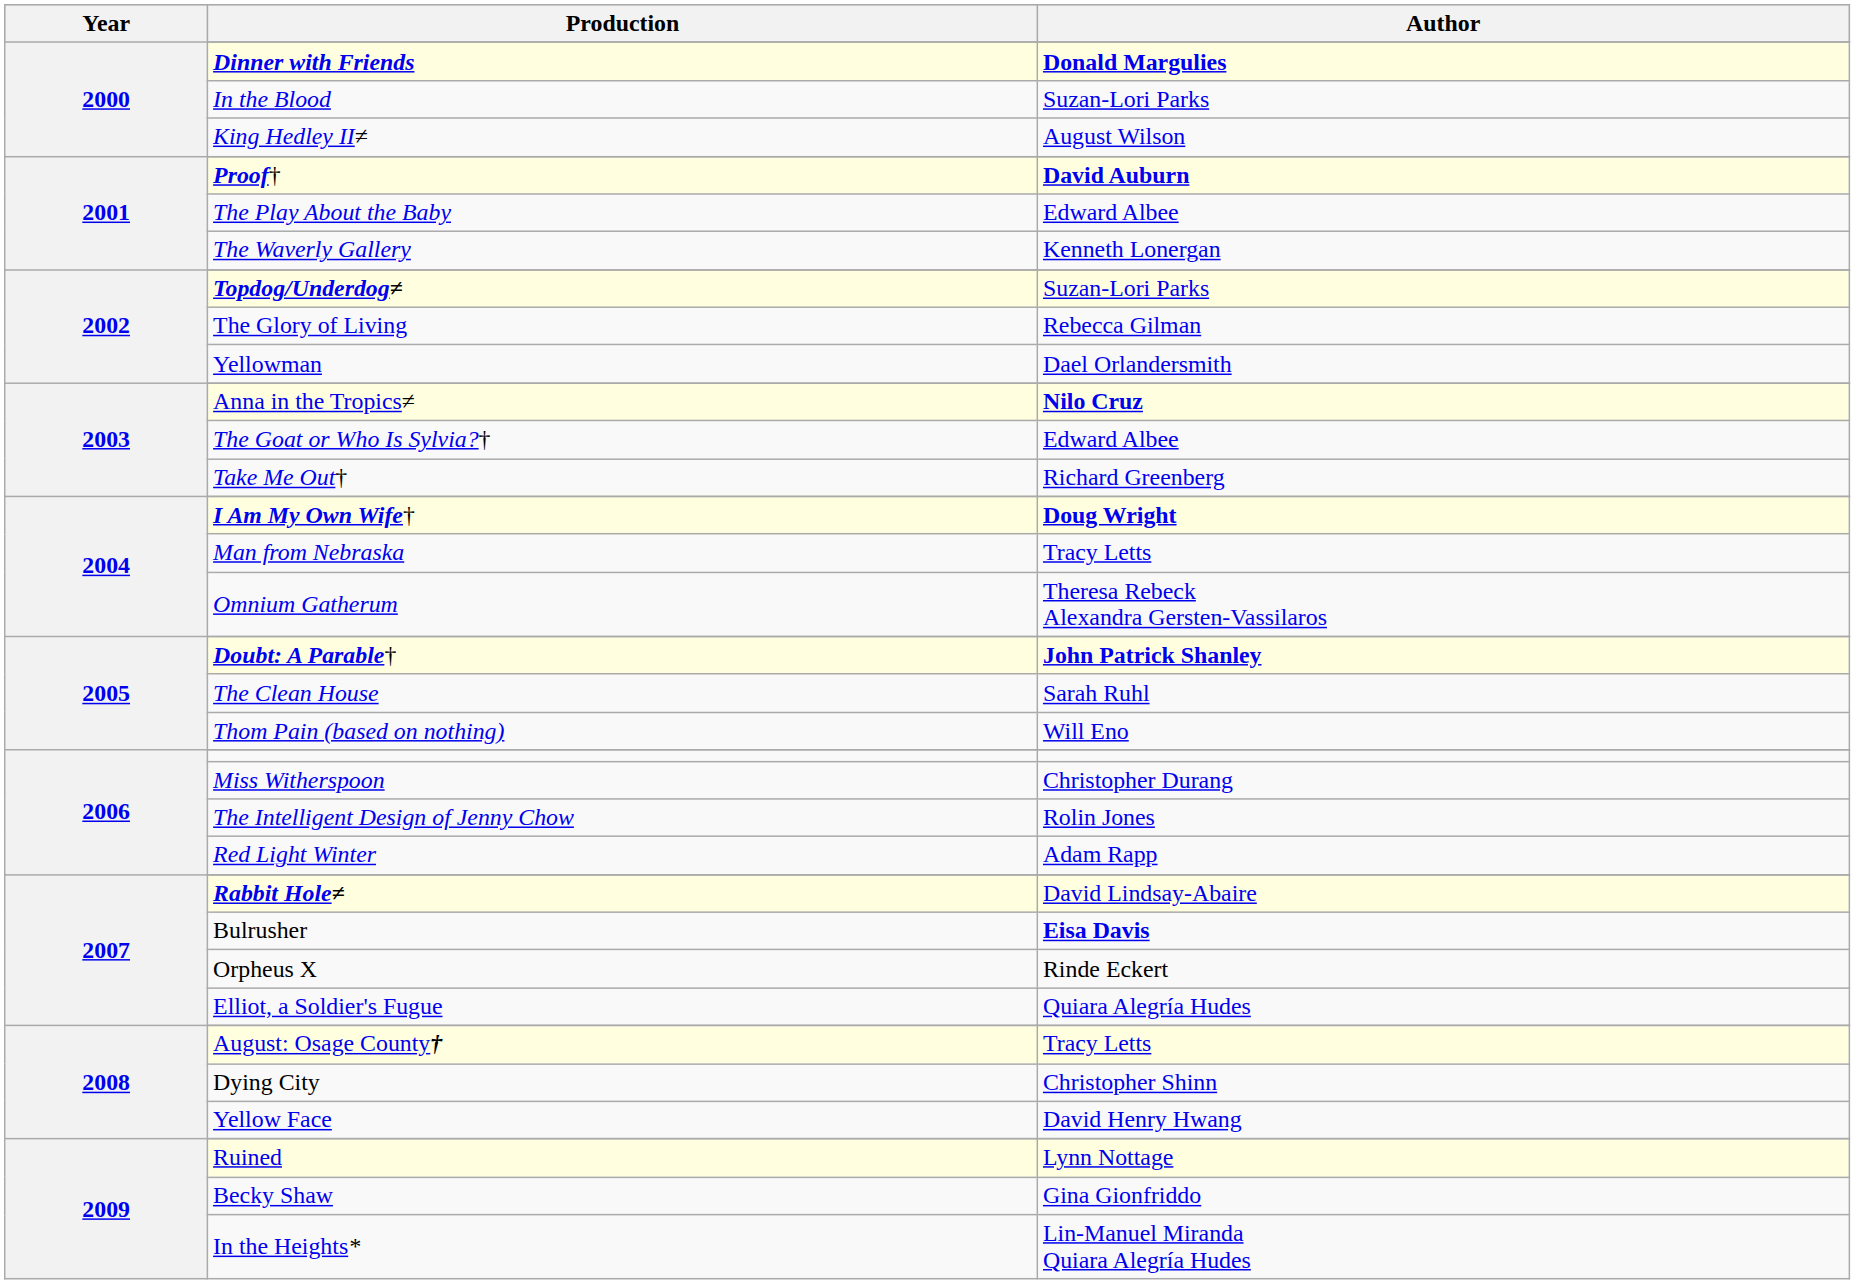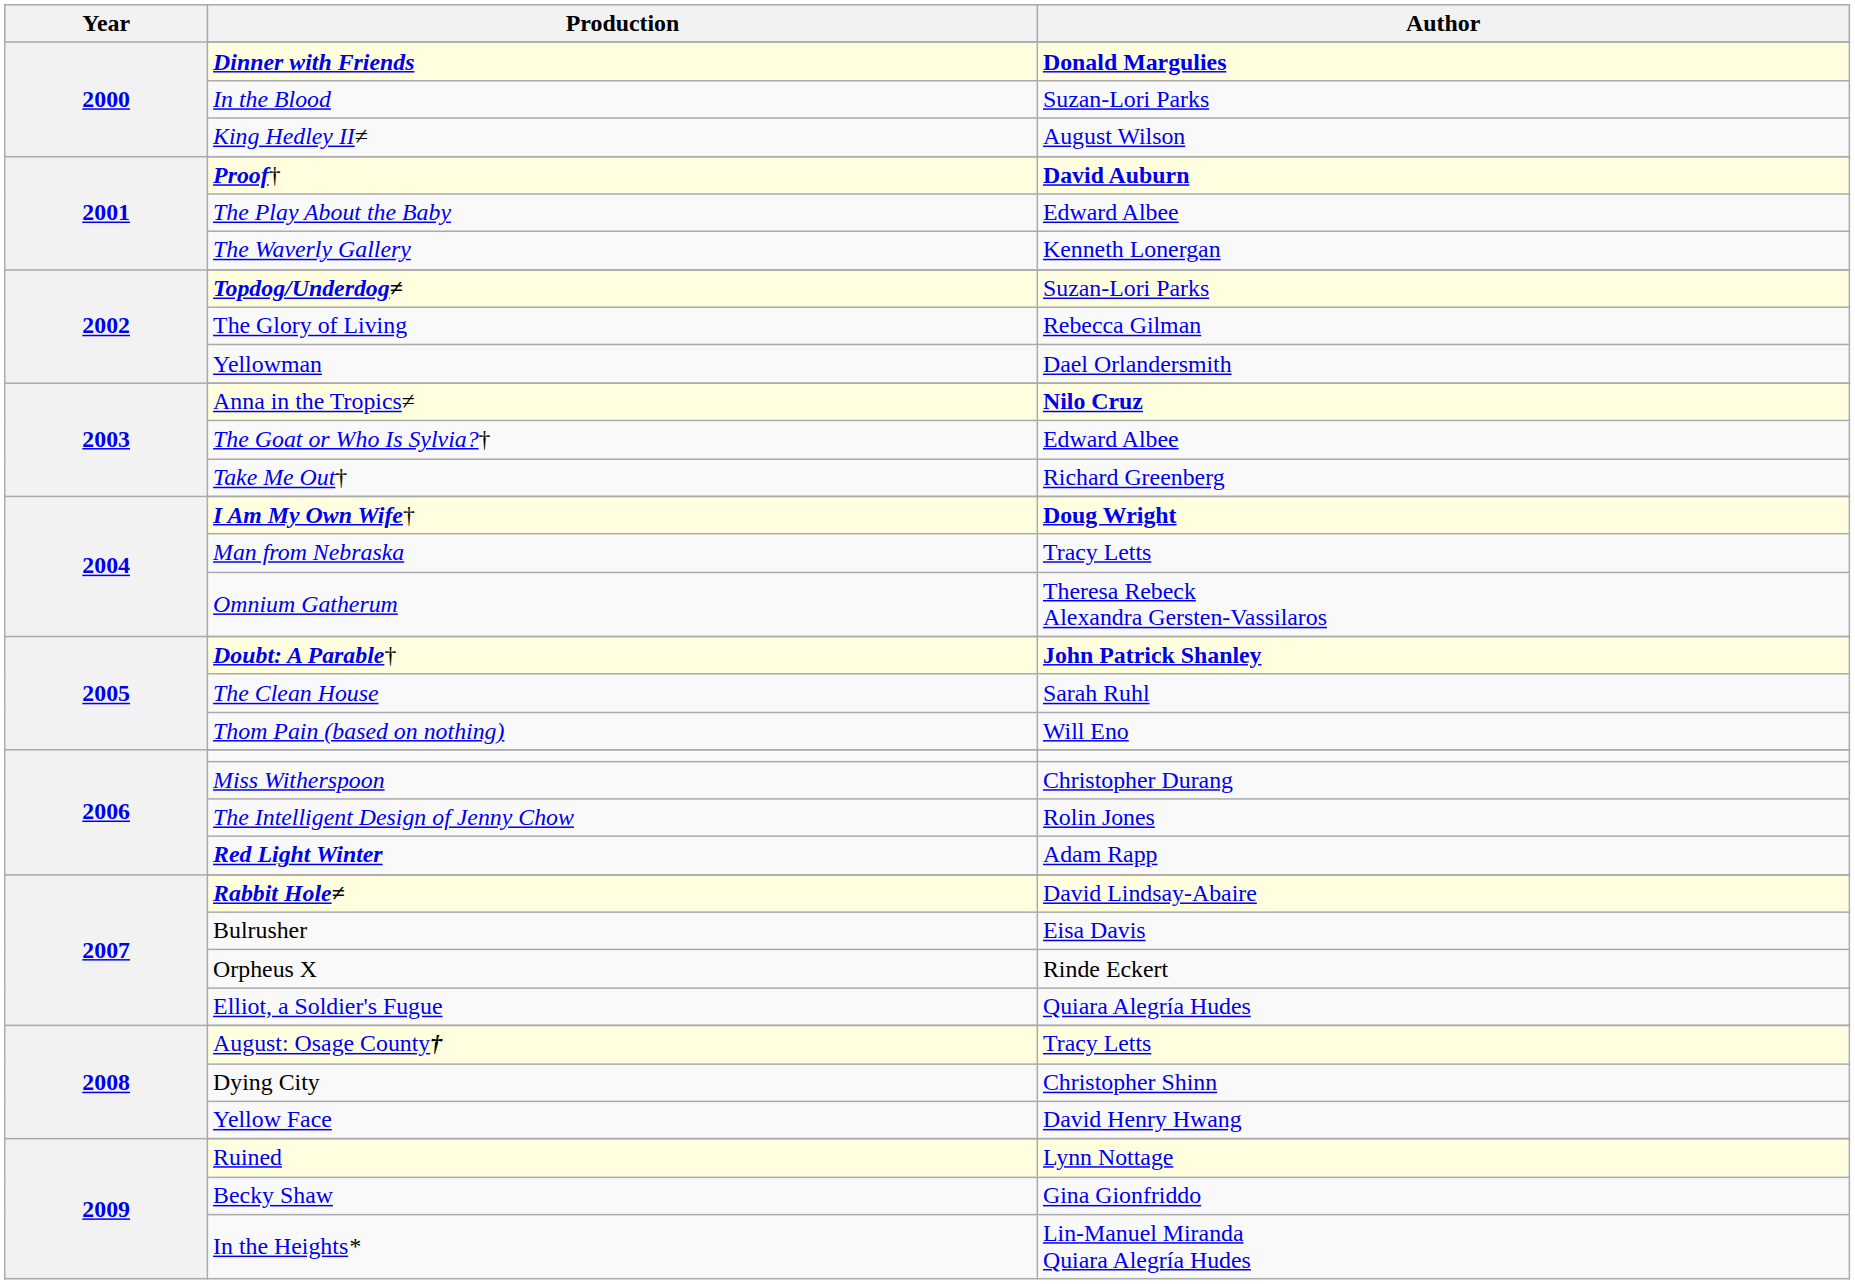(295, 855) normal -> (298, 855) bold
(1096, 930) bold -> (1094, 930) normal
